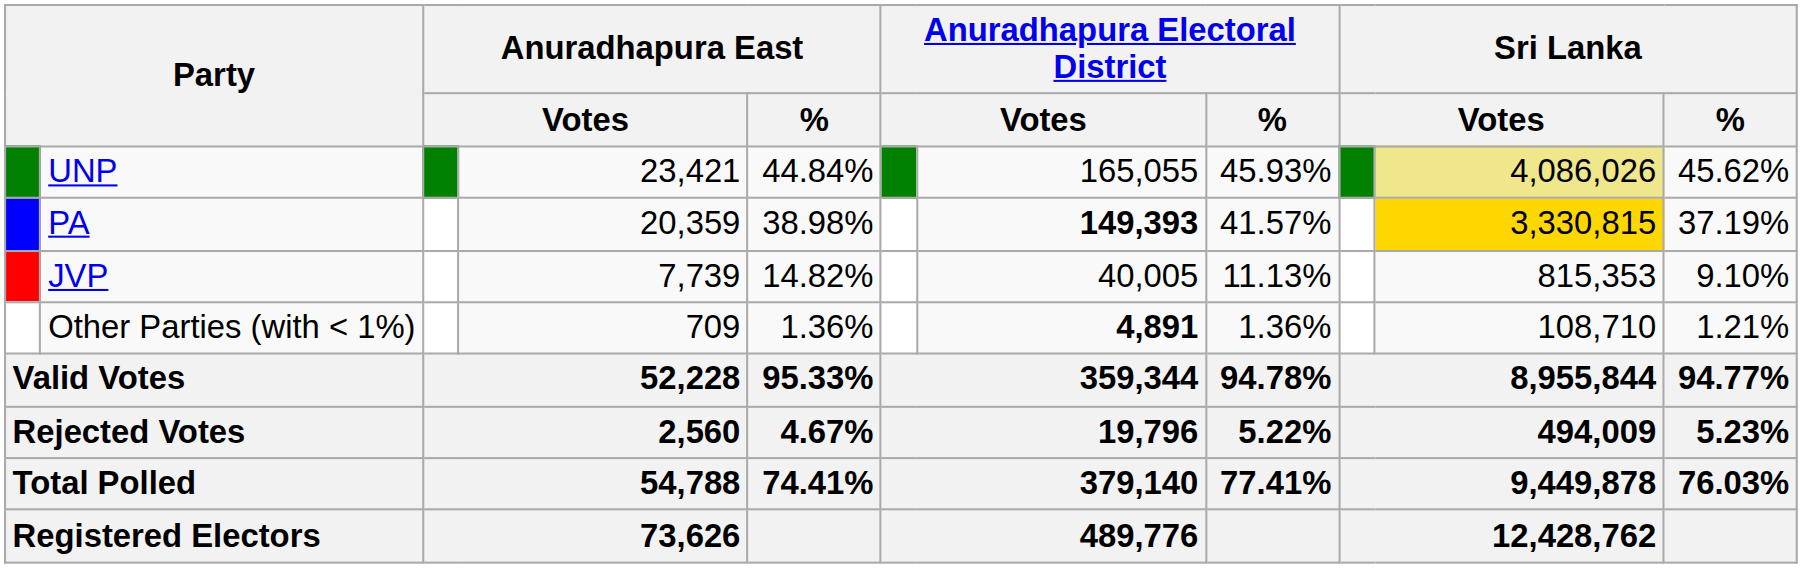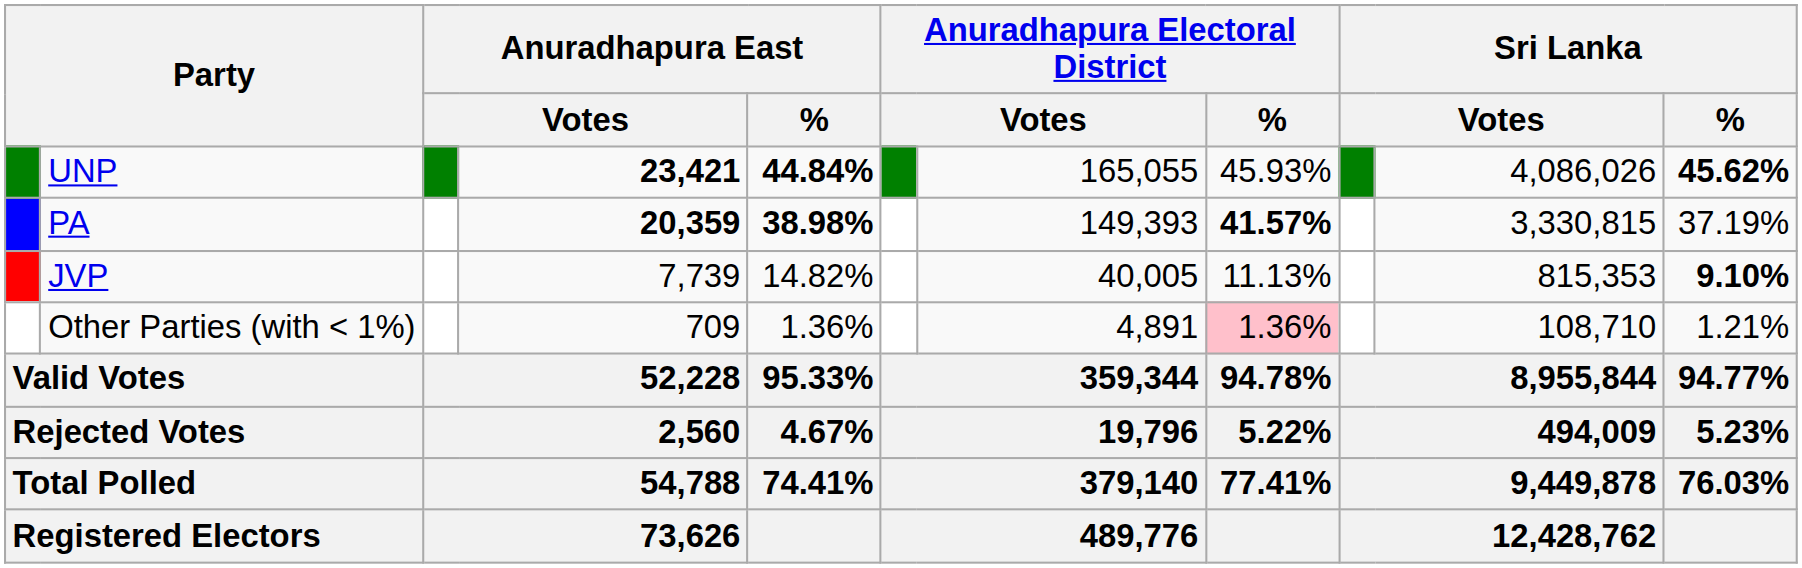(690, 171) normal -> (690, 171) bold
(818, 171) normal -> (818, 171) bold
(1583, 171) khaki background -> (1583, 171) no background
(1734, 171) normal -> (1734, 171) bold
(690, 223) normal -> (690, 223) bold
(818, 223) normal -> (818, 223) bold
(1139, 223) bold -> (1139, 223) normal
(1276, 223) normal -> (1276, 223) bold
(1583, 223) gold background -> (1583, 223) no background
(1743, 275) normal -> (1743, 275) bold
(1157, 327) bold -> (1157, 327) normal
(1285, 327) no background -> (1285, 327) pink background
